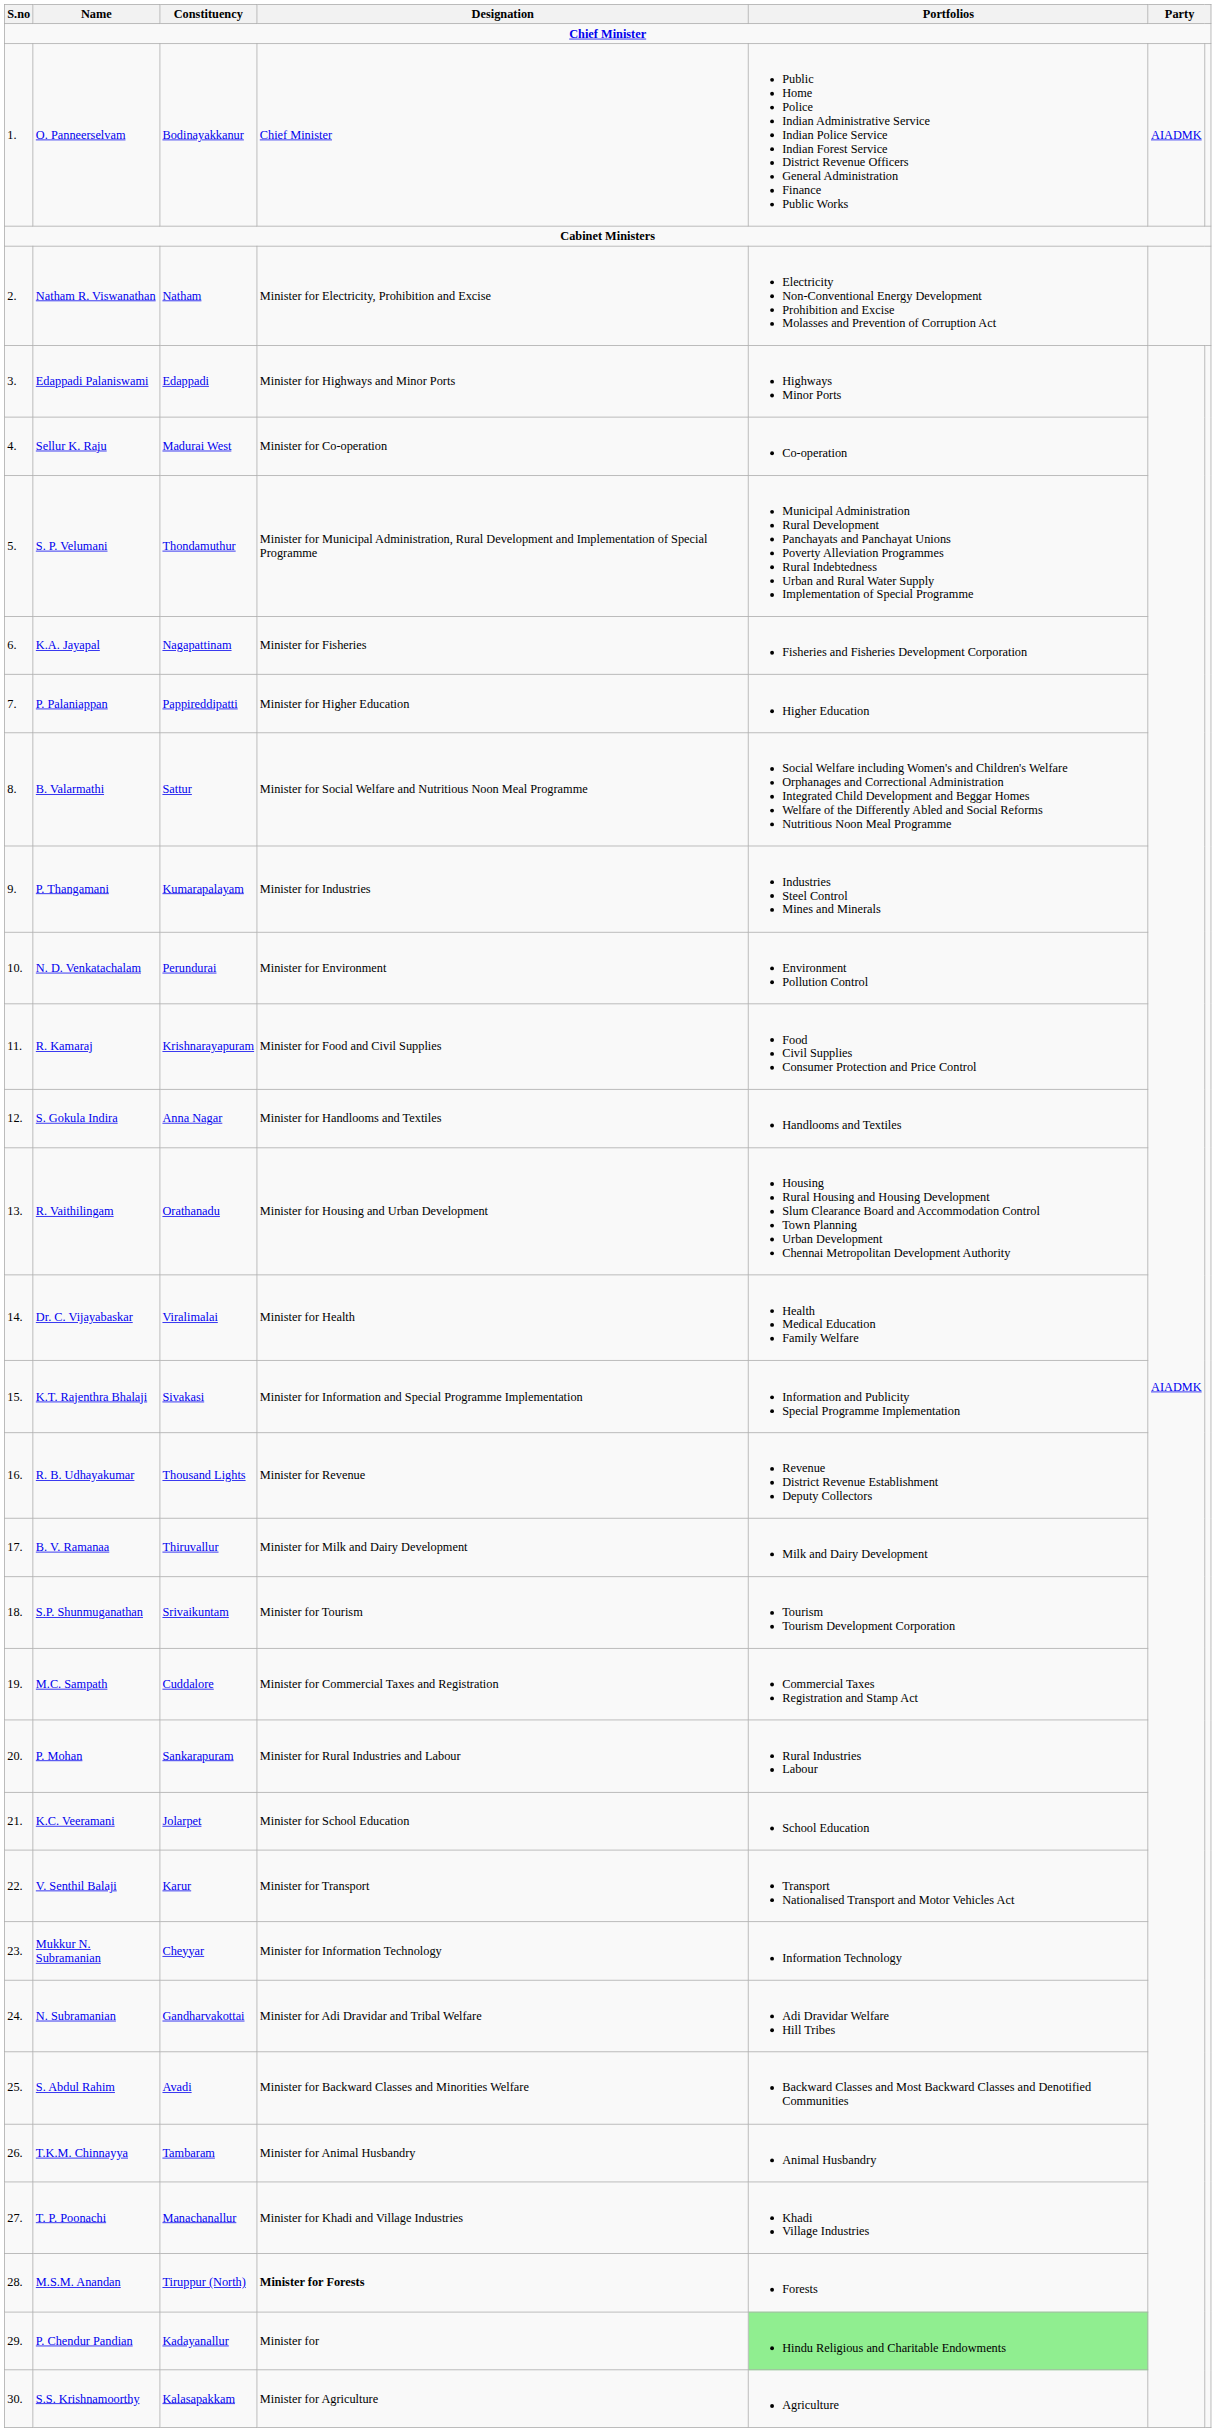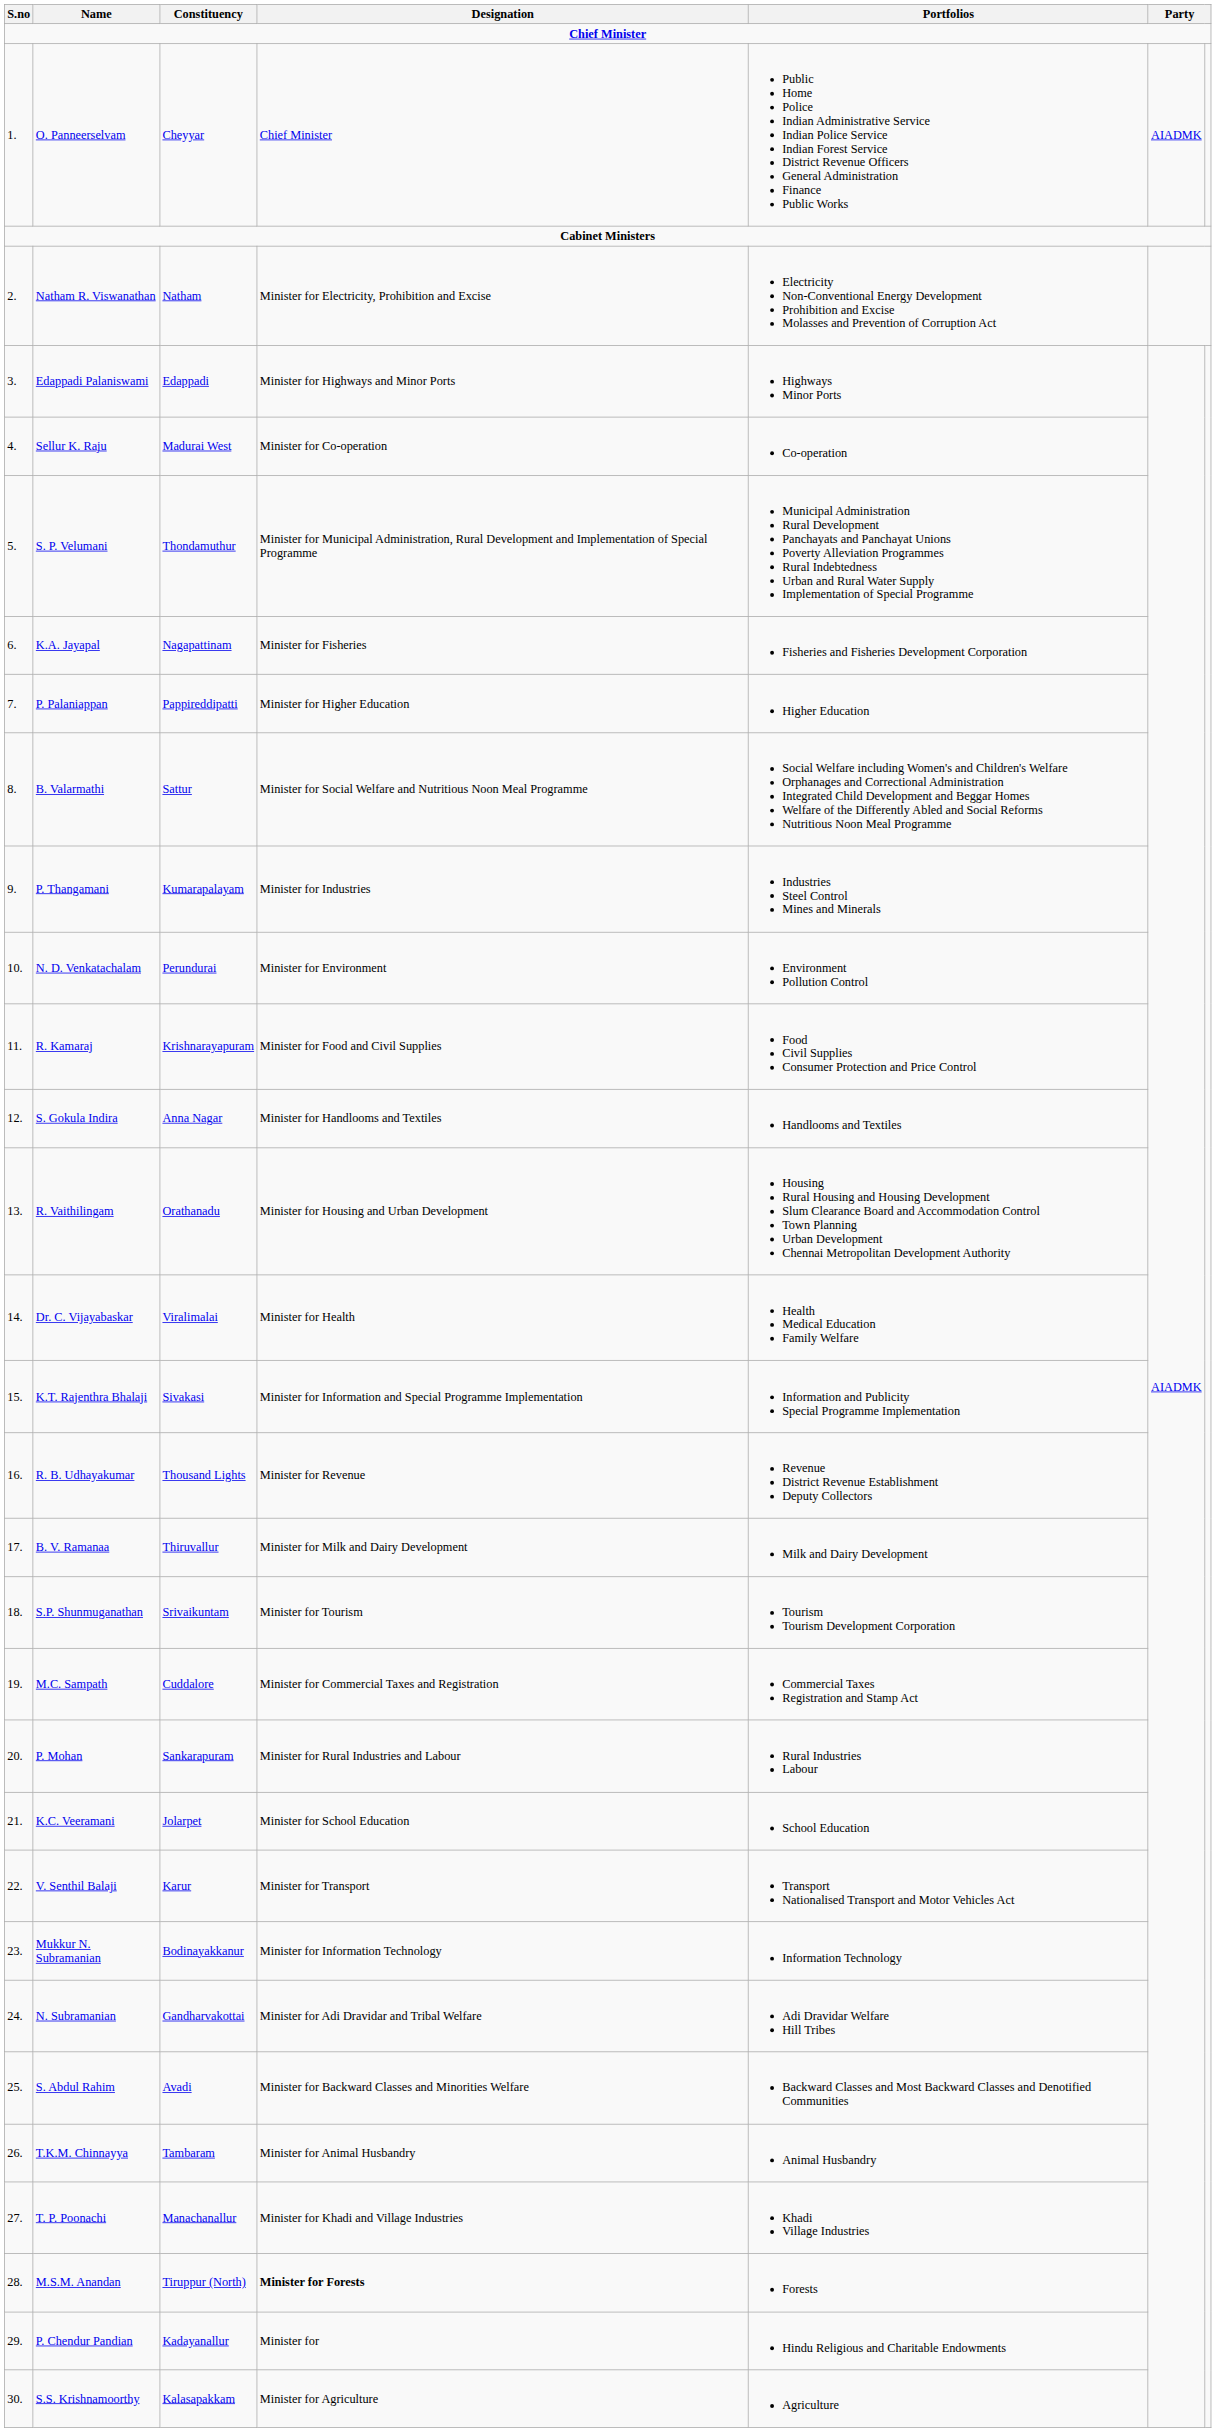(203, 134) Bodinayakkanur -> (183, 134) Cheyyar
(183, 1951) Cheyyar -> (203, 1951) Bodinayakkanur
(948, 2348) lightgreen background -> (948, 2348) no background
